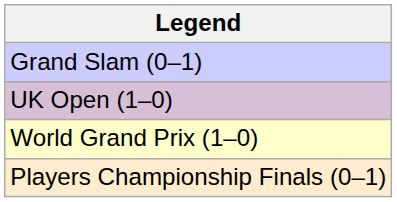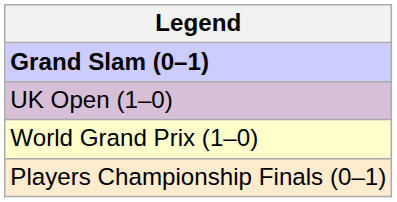(106, 61) normal -> (110, 61) bold
